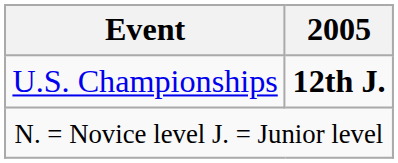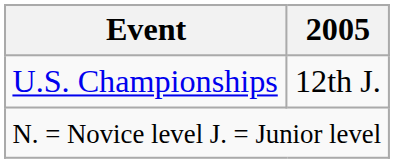(339, 81) bold -> (338, 81) normal
